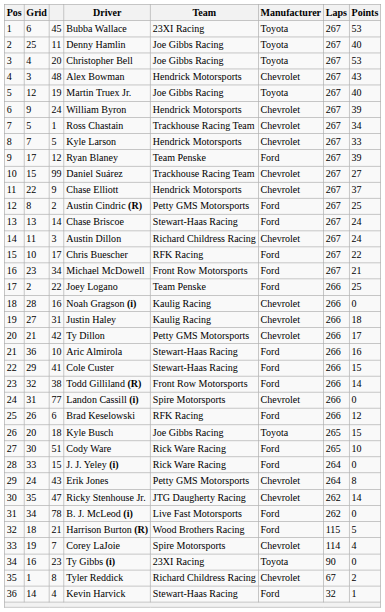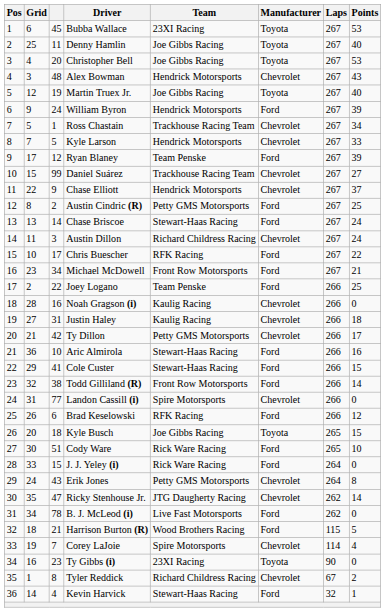(280, 109) Chevrolet -> (270, 109) Ford
